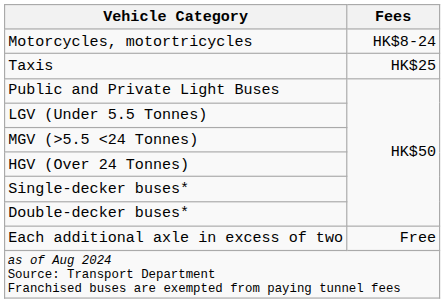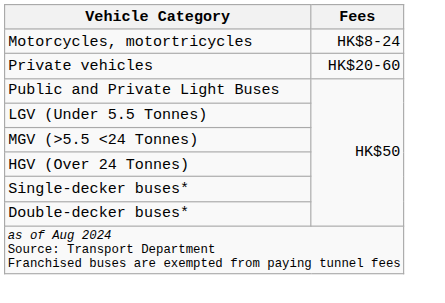+ row: (81, 66)
- row: (31, 66)
- row: (176, 238)
